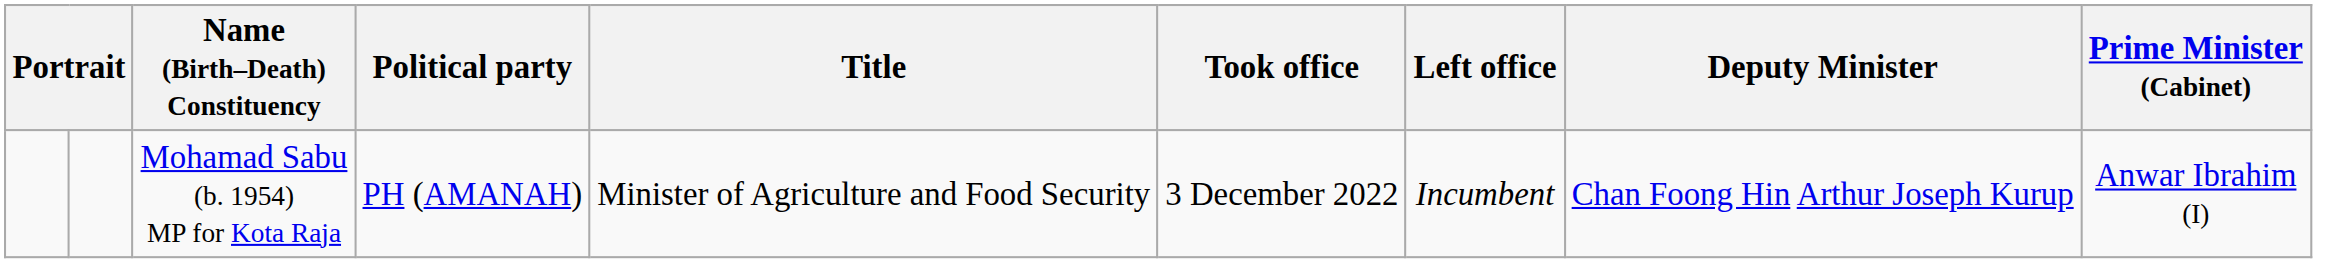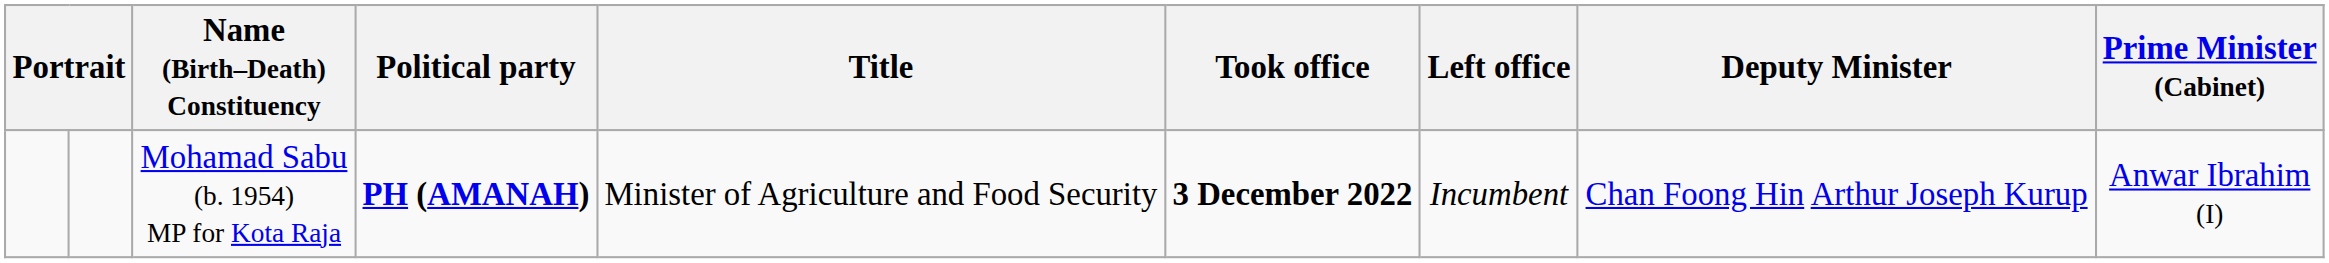(472, 193) normal -> (476, 193) bold
(1282, 193) normal -> (1292, 193) bold
